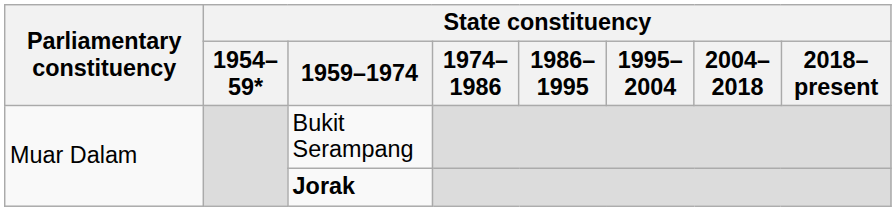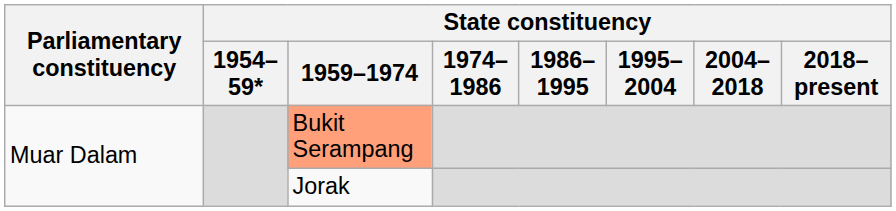(353, 136) no background -> (353, 136) lightsalmon background
(324, 186) bold -> (321, 186) normal
